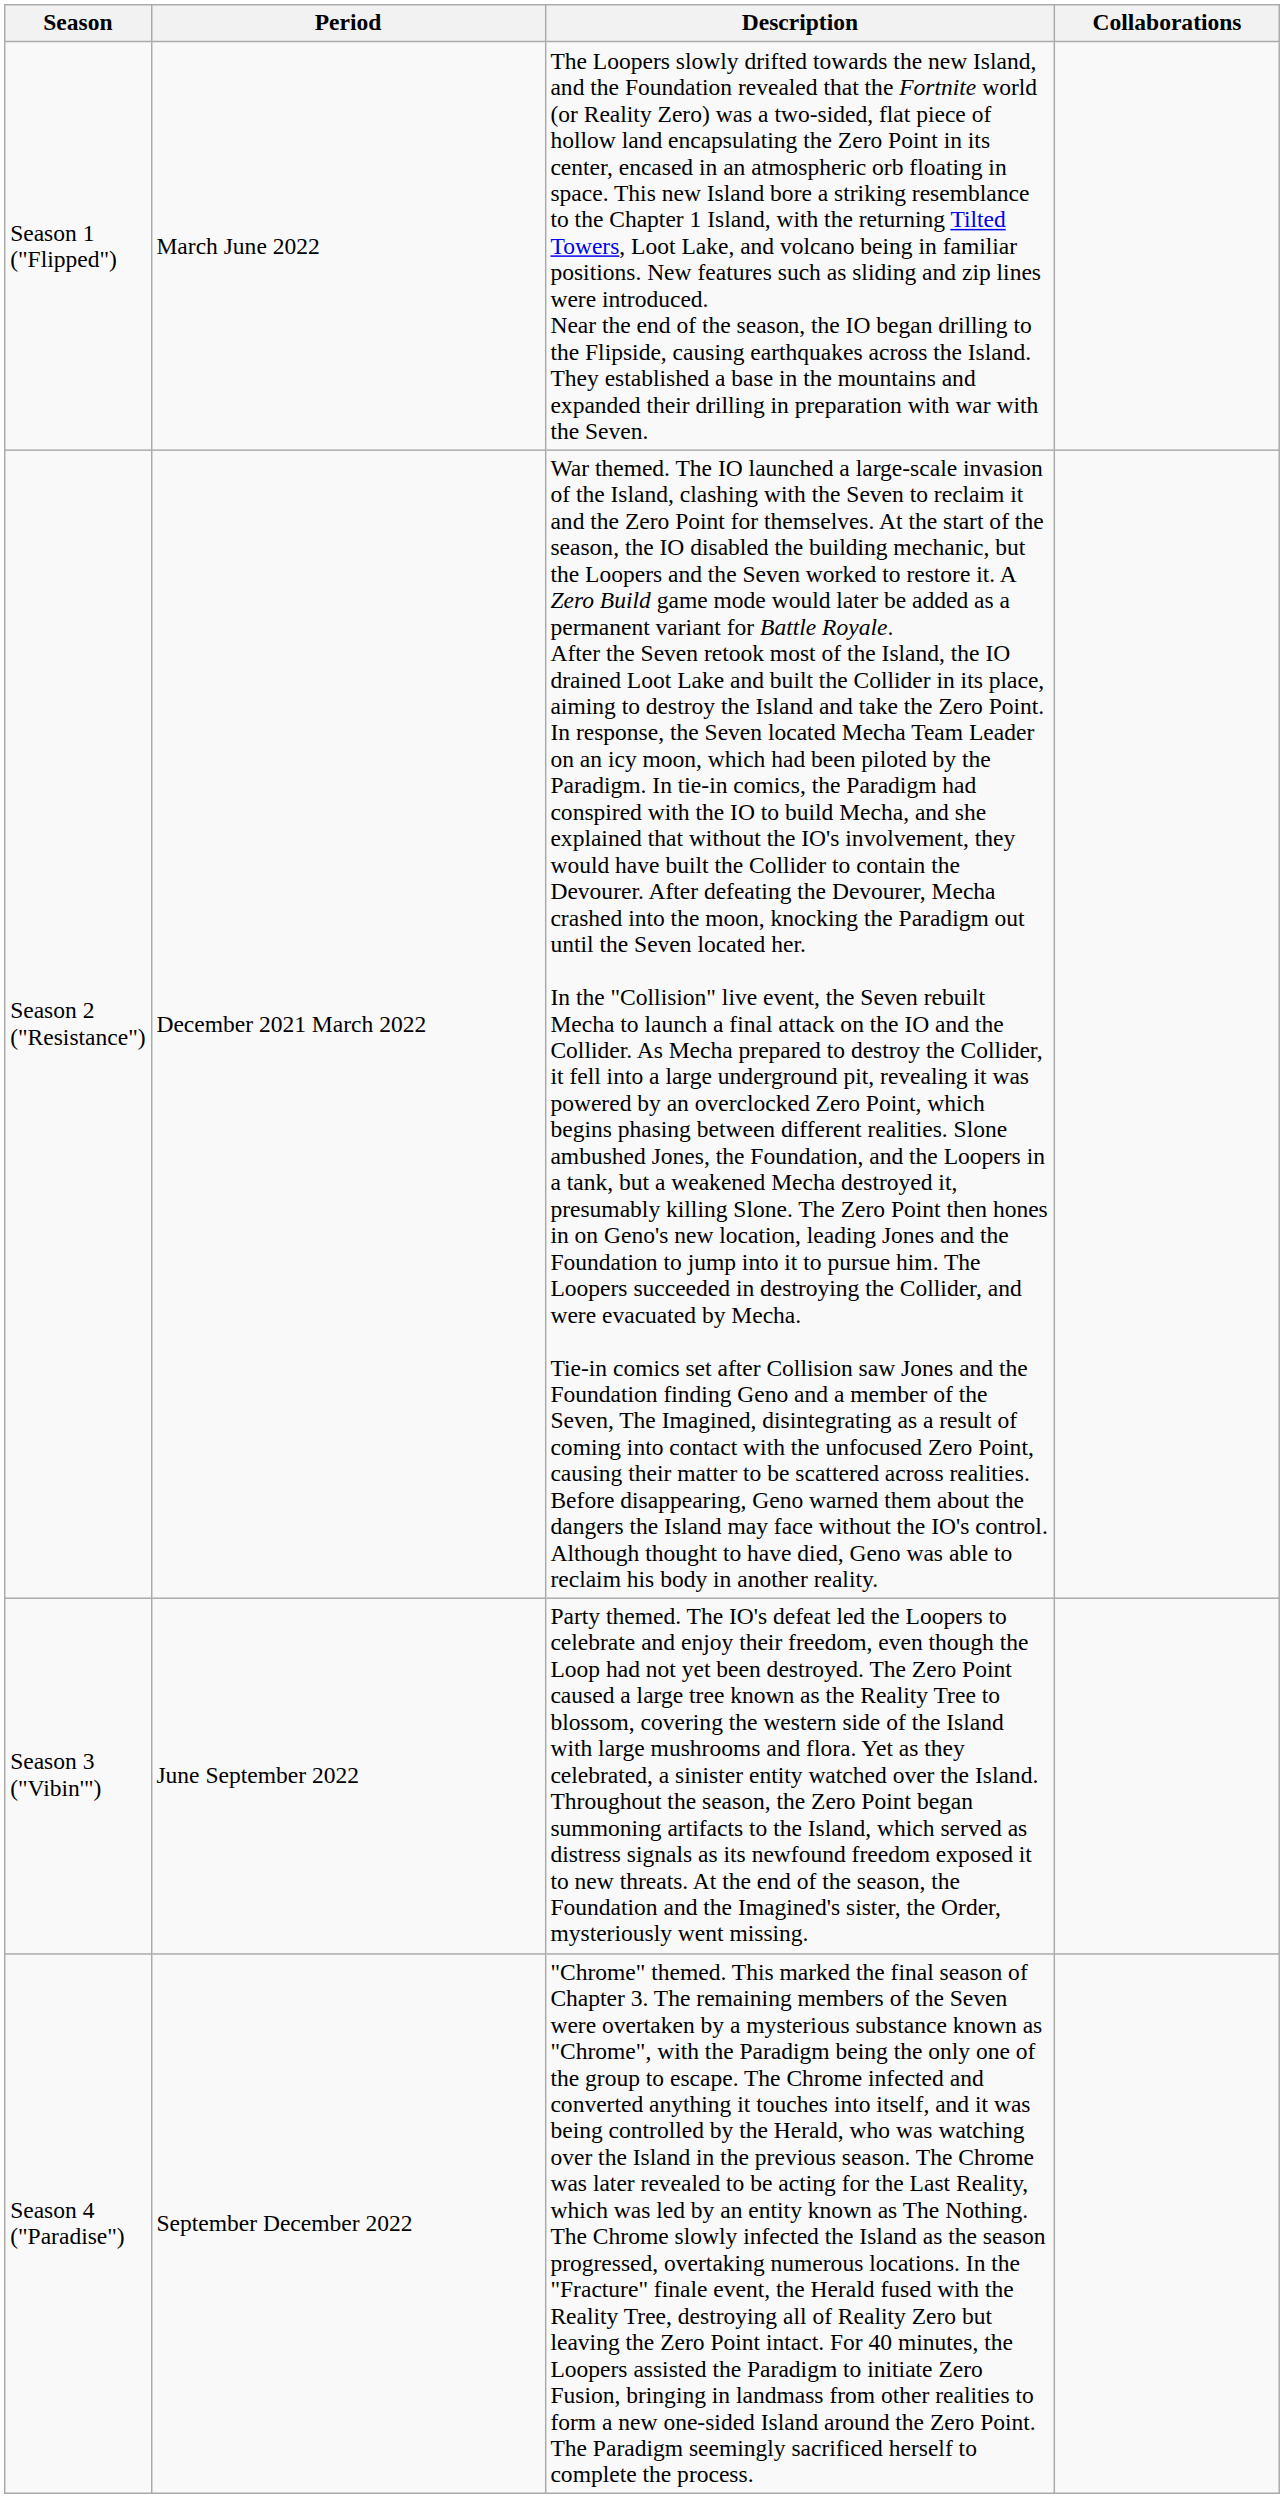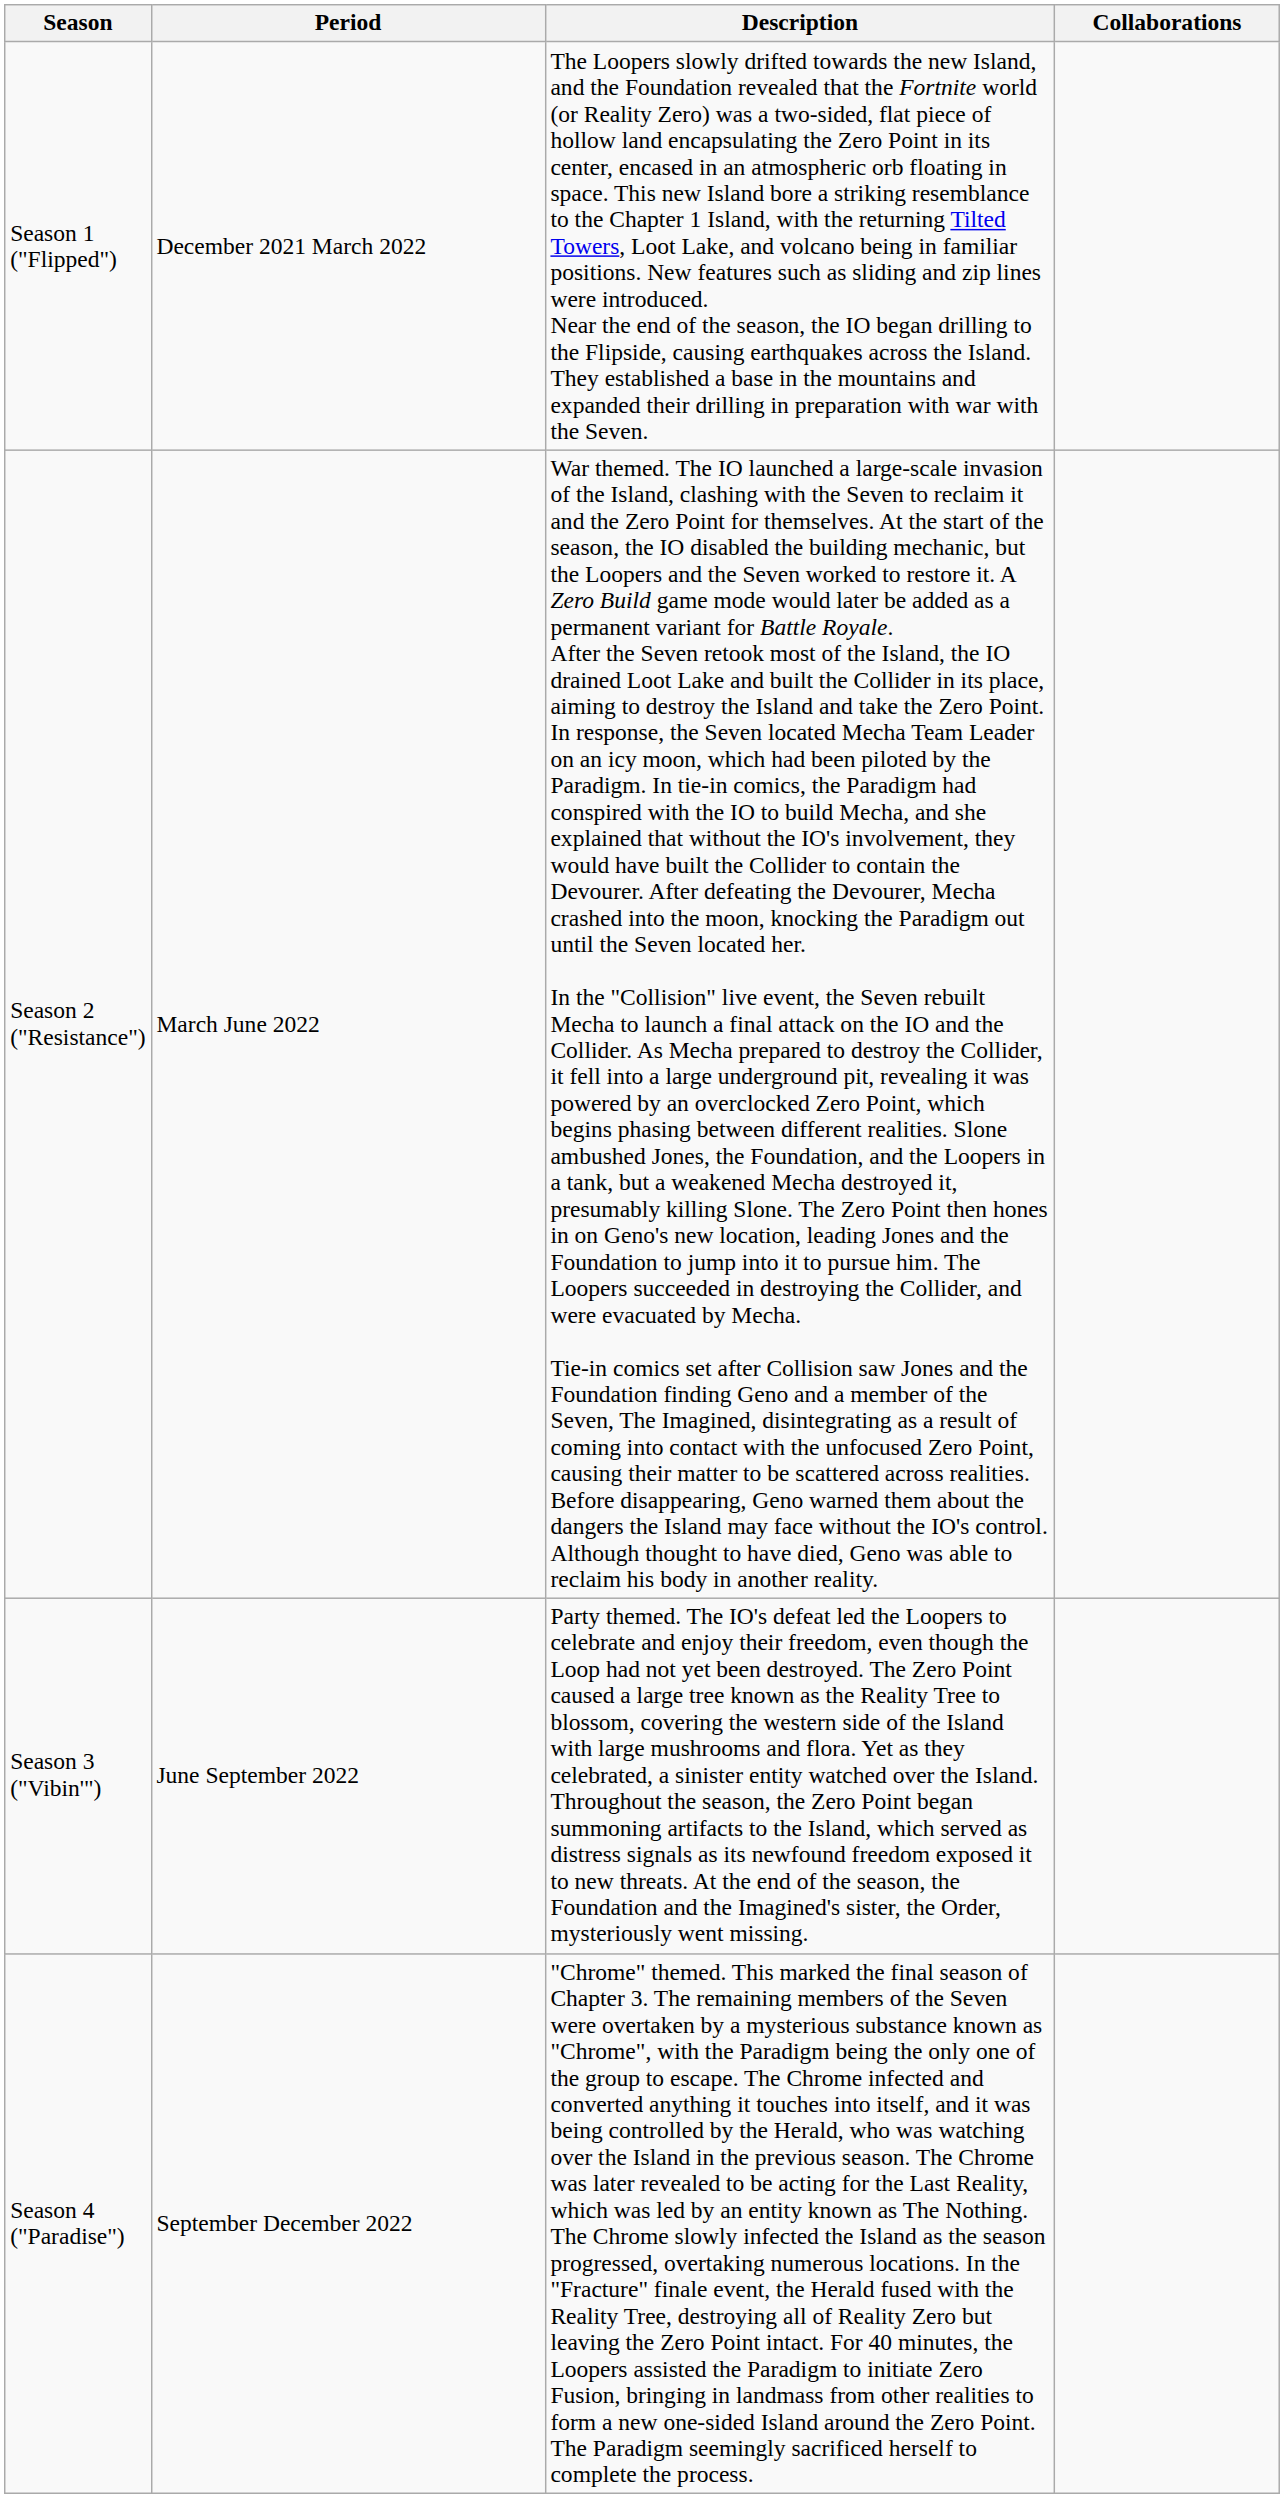(238, 245) March June 2022 -> (291, 245) December 2021 March 2022
(291, 1023) December 2021 March 2022 -> (238, 1023) March June 2022
